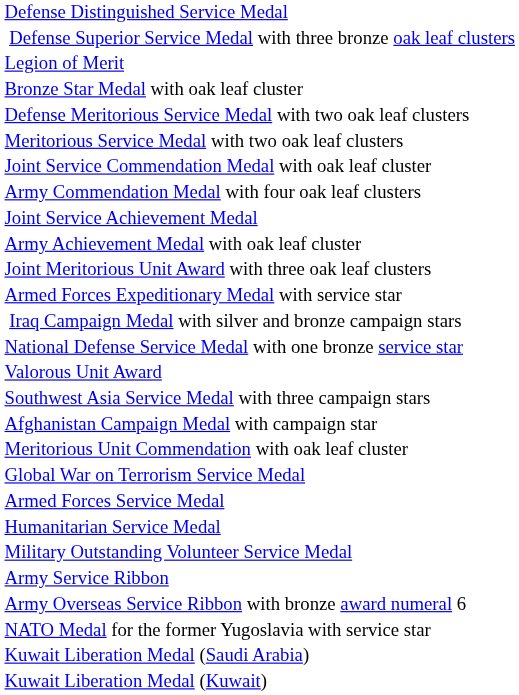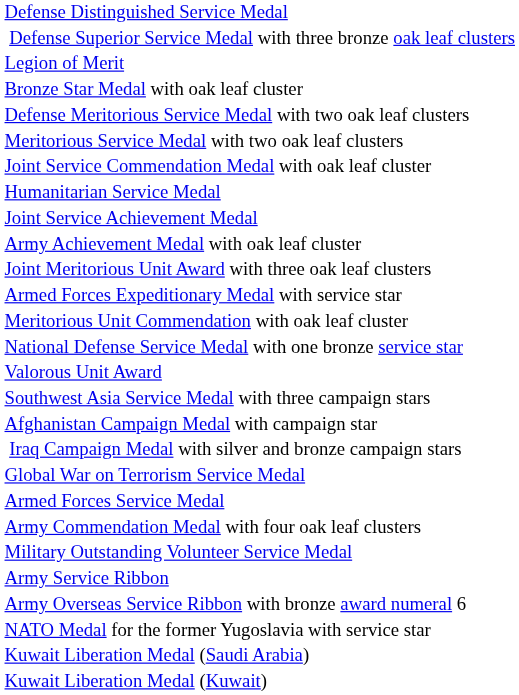(213, 192) Army Commendation Medal with four oak leaf clusters -> (113, 192) Humanitarian Service Medal
(233, 320) Iraq Campaign Medal with silver and bronze campaign stars -> (206, 320) Meritorious Unit Commendation with oak leaf cluster
(206, 449) Meritorious Unit Commendation with oak leaf cluster -> (233, 449) Iraq Campaign Medal with silver and bronze campaign stars
(113, 526) Humanitarian Service Medal -> (213, 526) Army Commendation Medal with four oak leaf clusters
